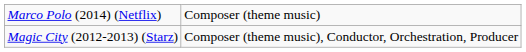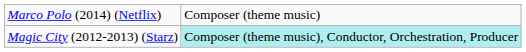(351, 36) no background -> (351, 36) paleturquoise background
